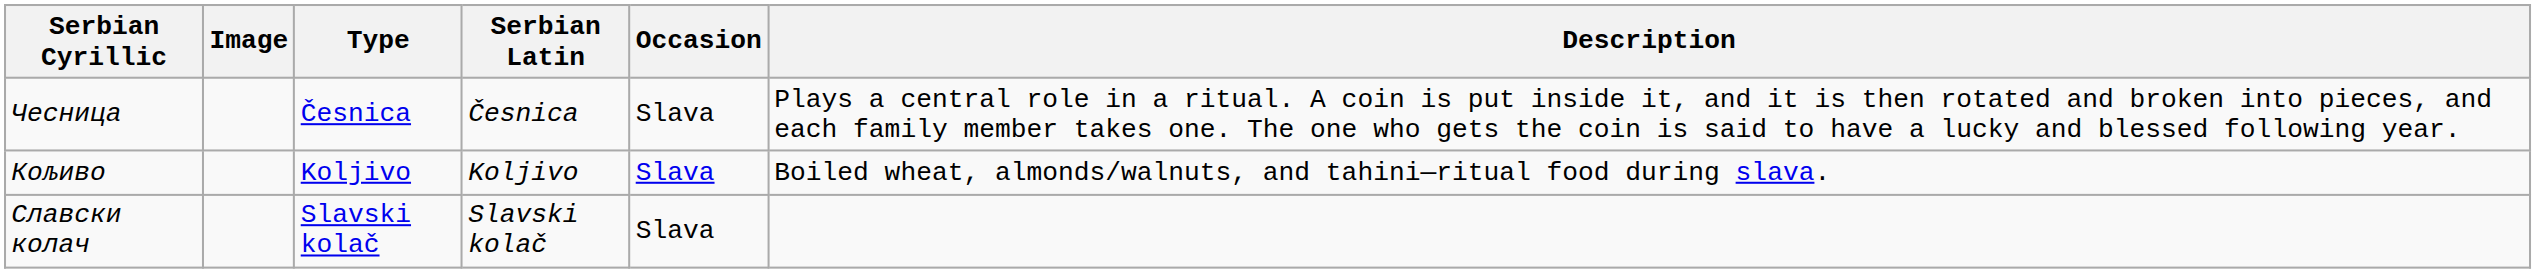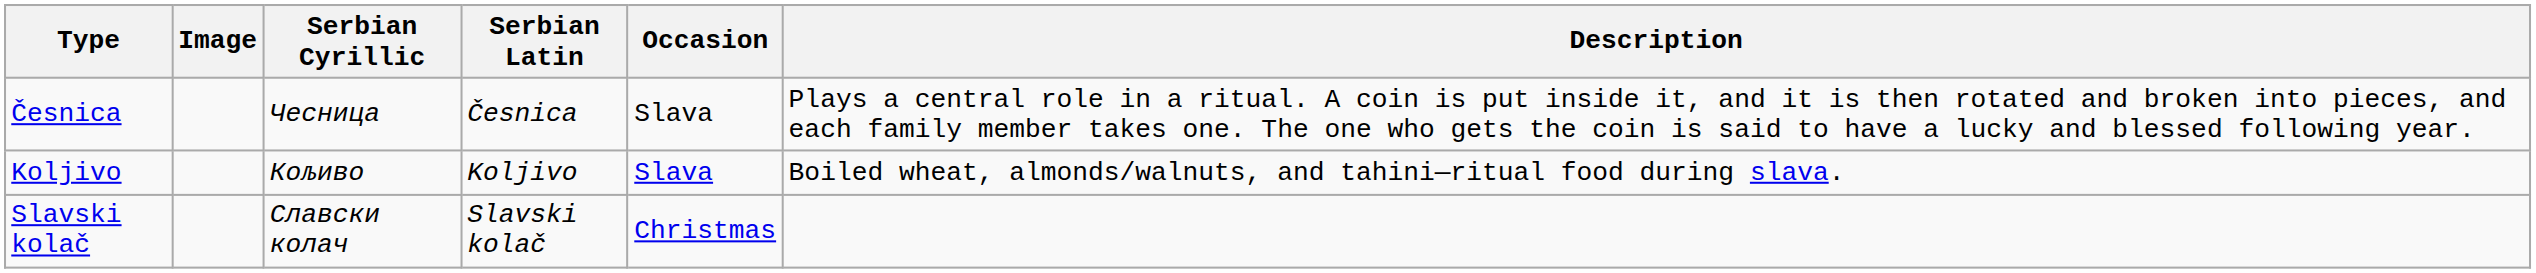columns swapped: (378, 42) <-> (104, 42)
(675, 231) Slava -> (705, 231) Christmas
